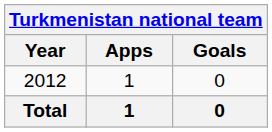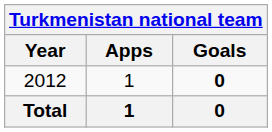(220, 80) normal -> (220, 80) bold
